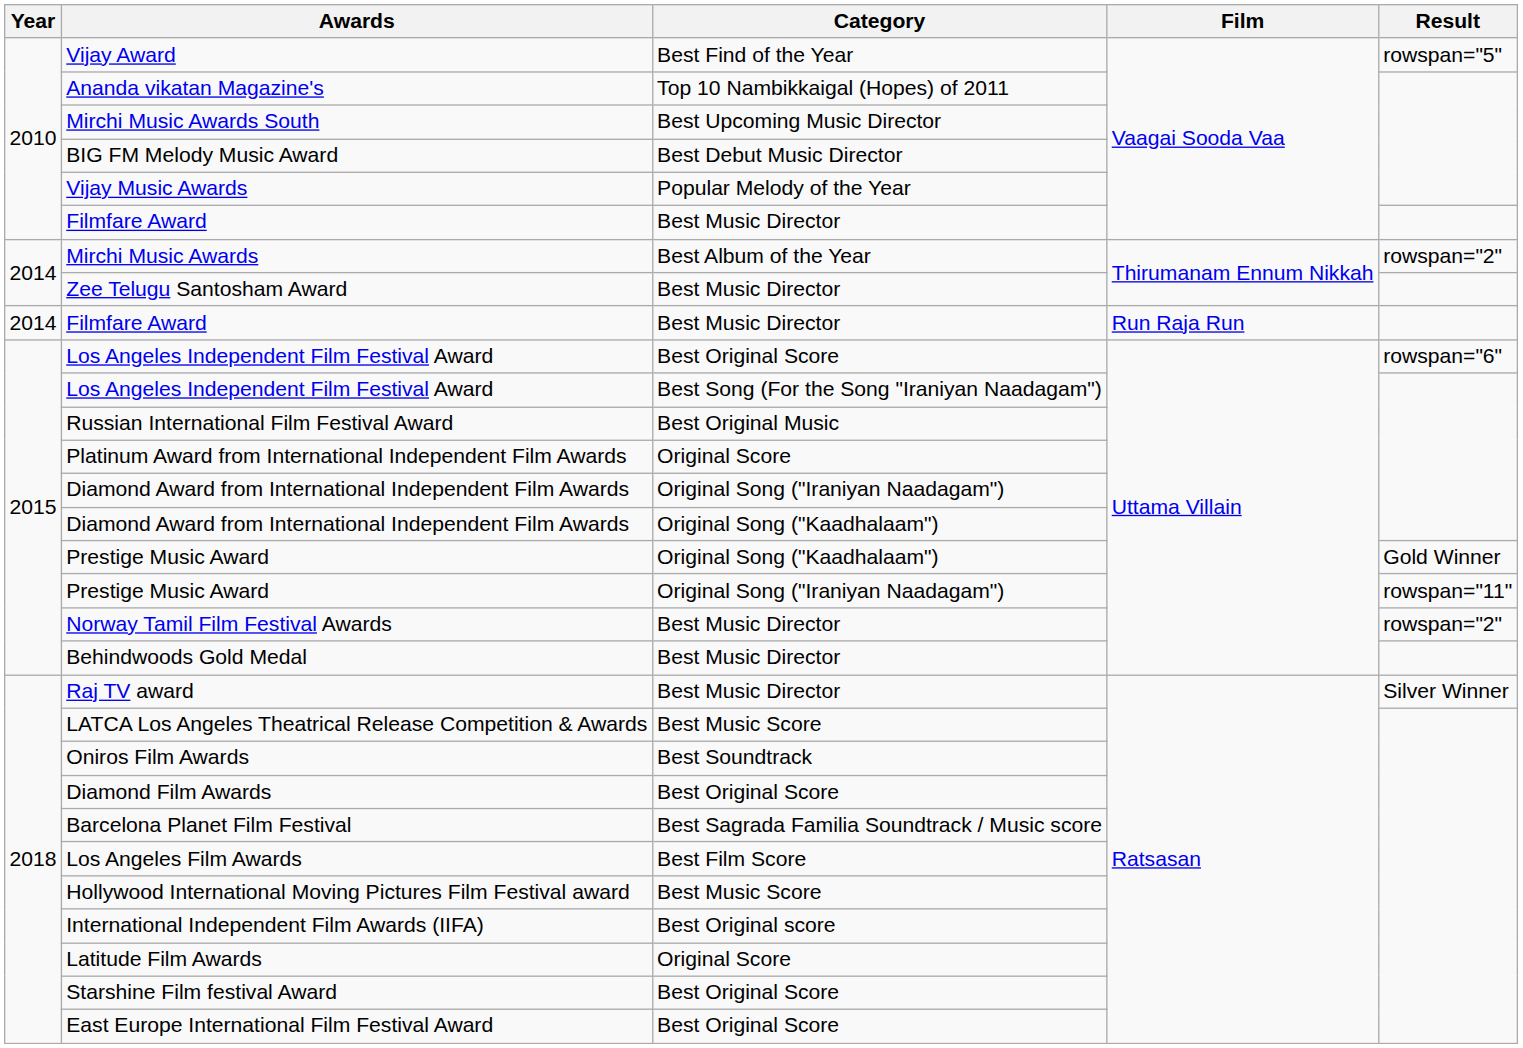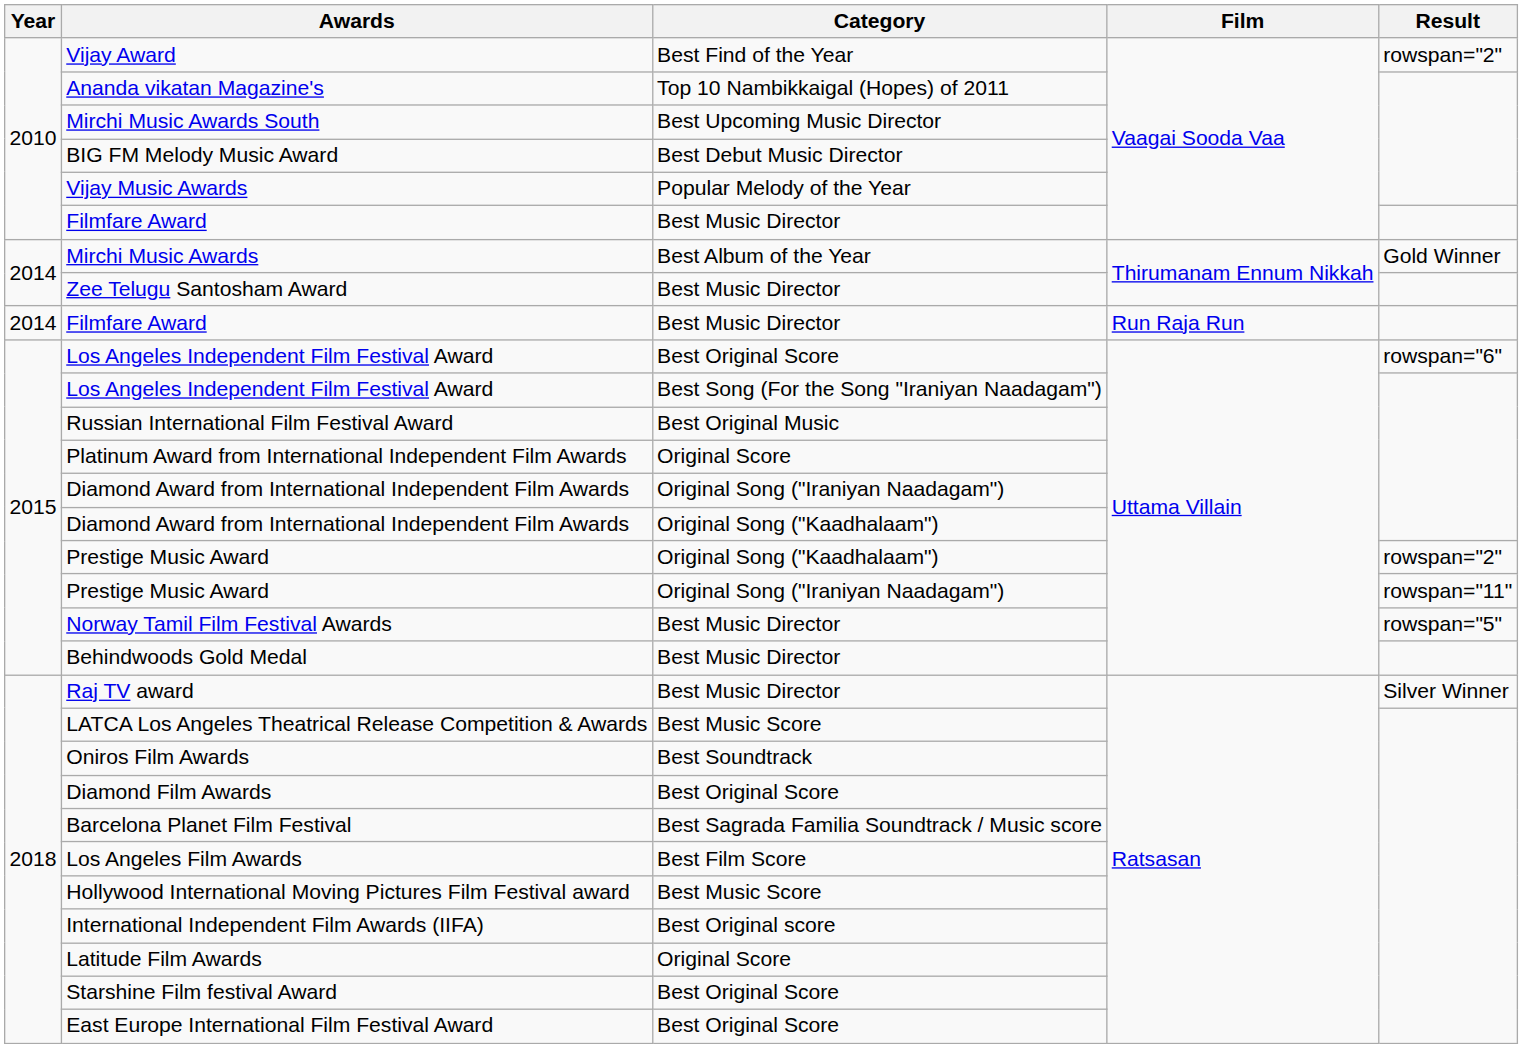(1443, 54) rowspan="5" -> (1443, 54) rowspan="2"
(1443, 255) rowspan="2" -> (1442, 255) Gold Winner
(1442, 557) Gold Winner -> (1443, 557) rowspan="2"
(1443, 624) rowspan="2" -> (1443, 624) rowspan="5"
